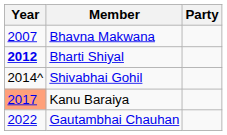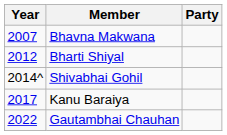(22, 57) bold -> (22, 57) normal
(22, 99) lightsalmon background -> (22, 99) no background
